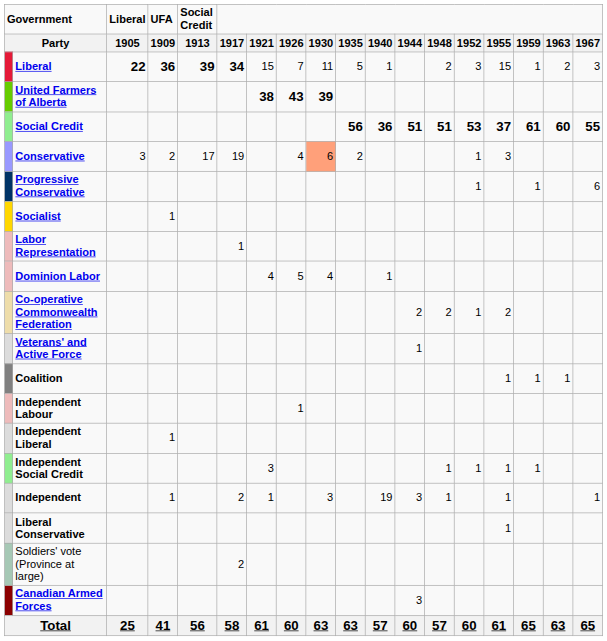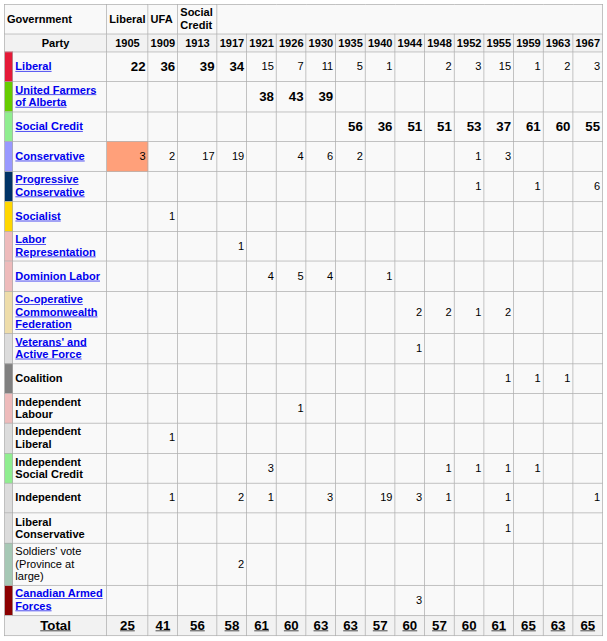(142, 156) no background -> (142, 156) lightsalmon background
(330, 156) lightsalmon background -> (330, 156) no background
